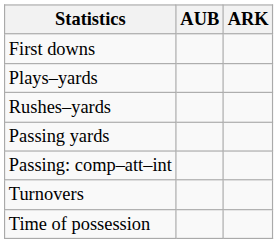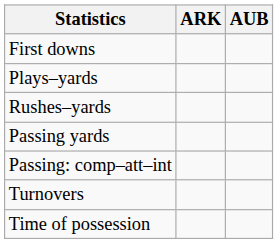columns swapped: (200, 19) <-> (248, 19)
